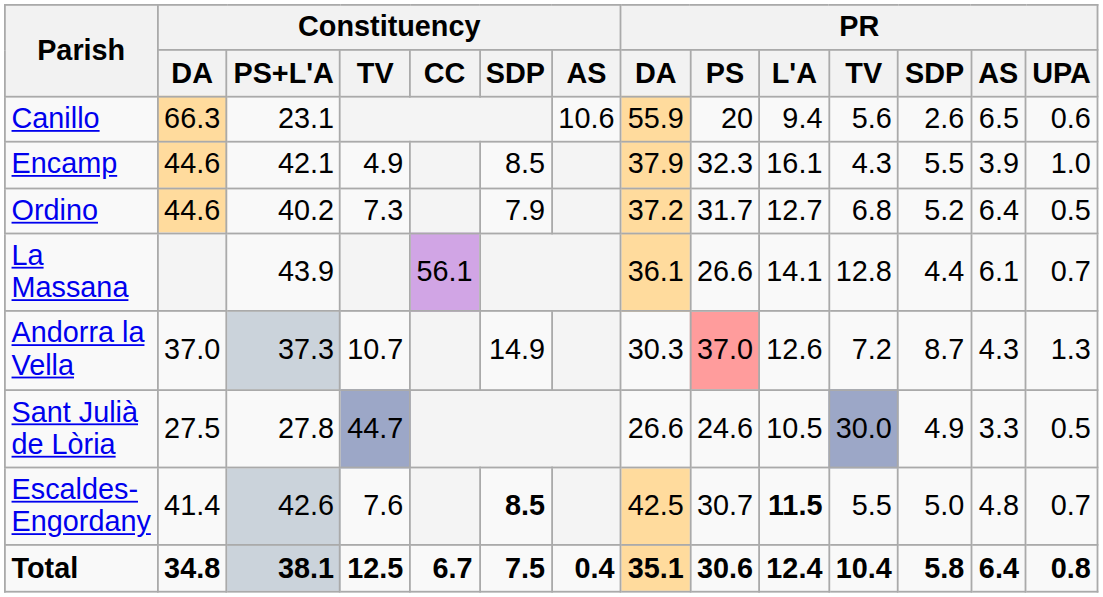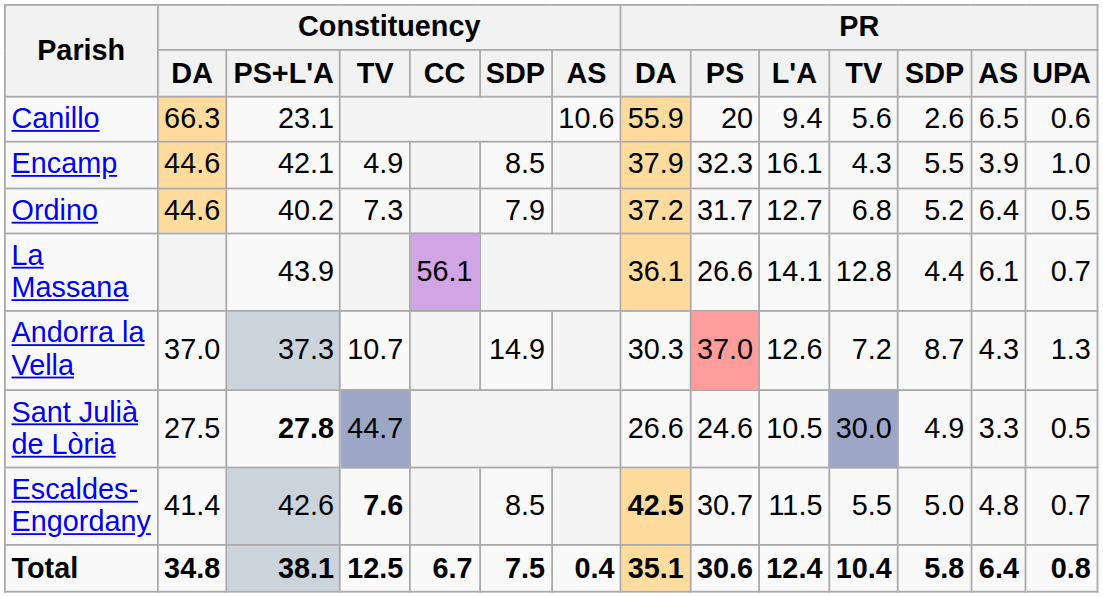(306, 428) normal -> (306, 428) bold
(383, 506) normal -> (383, 506) bold
(525, 506) bold -> (525, 506) normal
(656, 506) normal -> (656, 506) bold
(795, 506) bold -> (795, 506) normal
